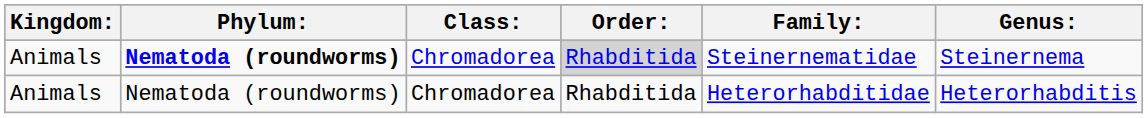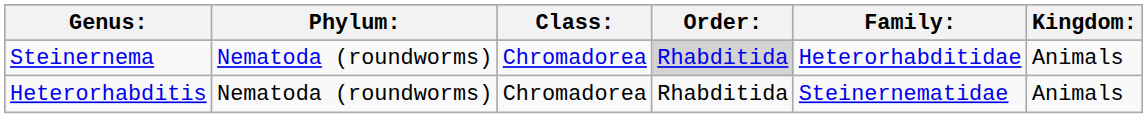columns swapped: (62, 23) <-> (1039, 23)
(263, 58) bold -> (355, 58) normal
(812, 58) Steinernematidae -> (910, 58) Heterorhabditidae
(818, 94) Heterorhabditidae -> (904, 94) Steinernematidae
